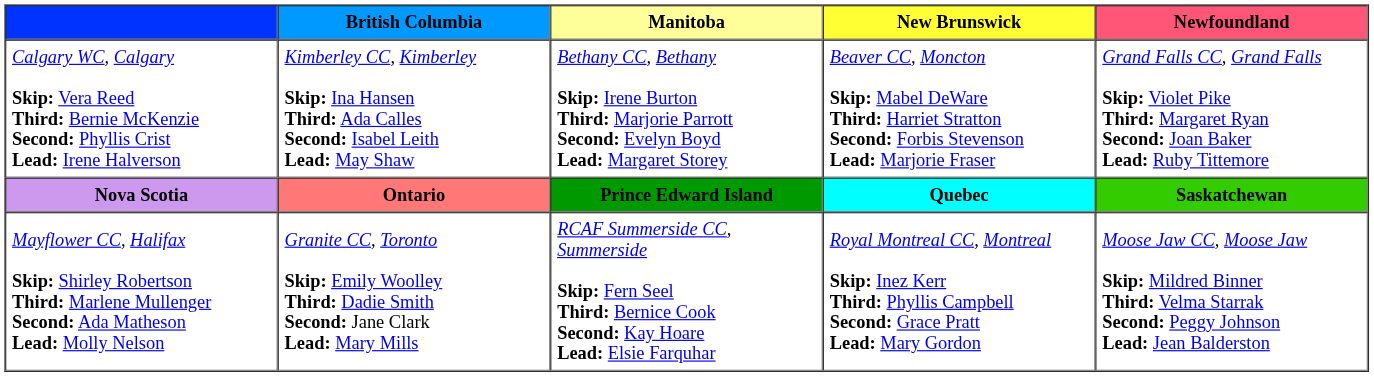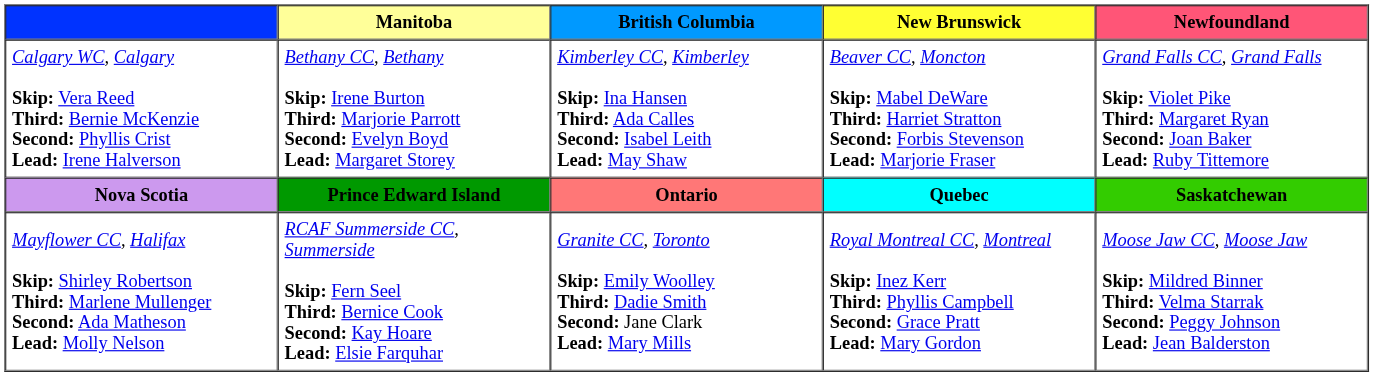columns swapped: (414, 22) <-> (687, 22)
